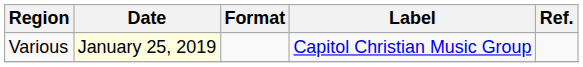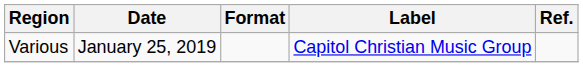(147, 47) lightyellow background -> (147, 47) no background
